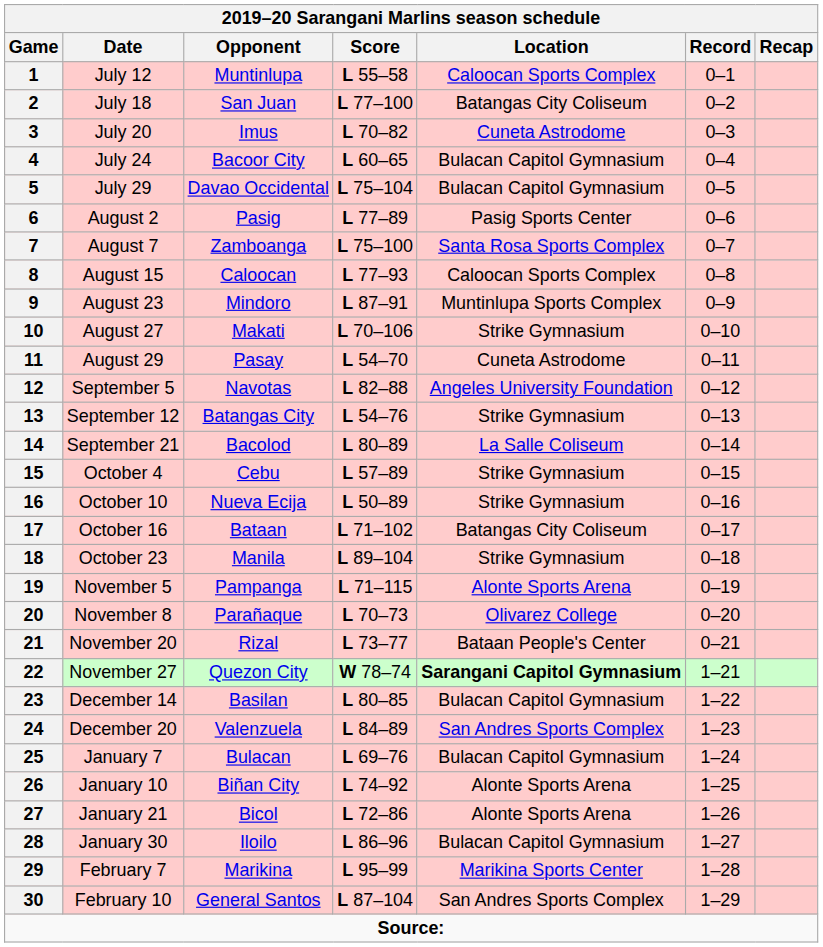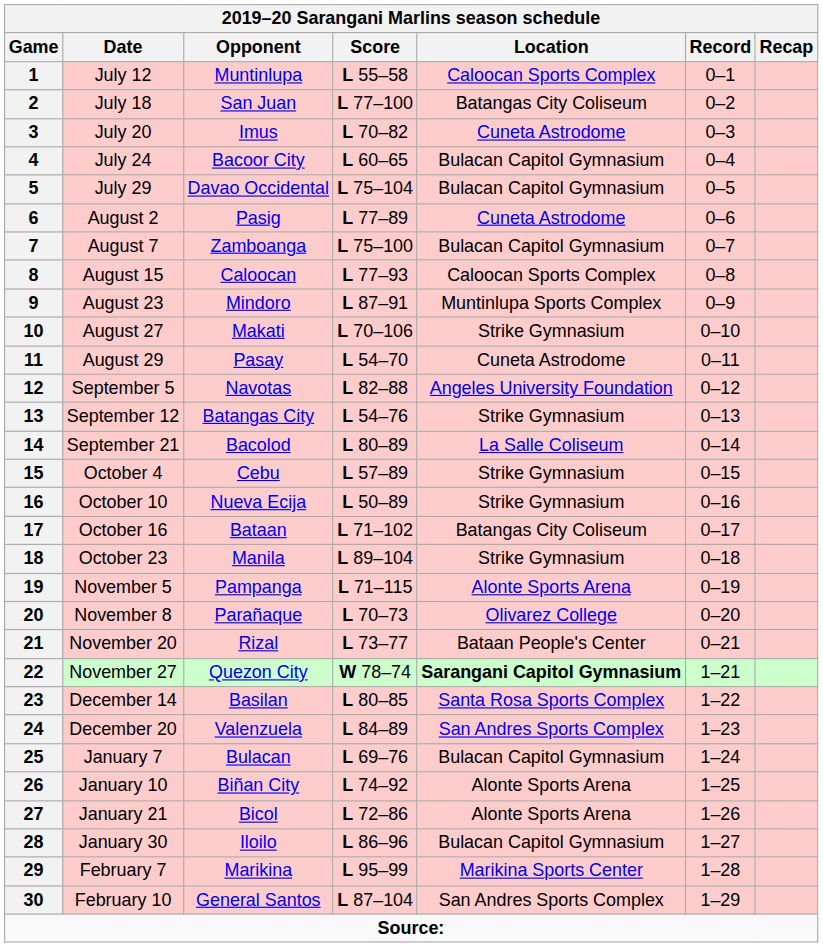(551, 217) Pasig Sports Center -> (551, 217) Cuneta Astrodome
(551, 246) Santa Rosa Sports Complex -> (551, 246) Bulacan Capitol Gymnasium
(551, 700) Bulacan Capitol Gymnasium -> (551, 700) Santa Rosa Sports Complex
